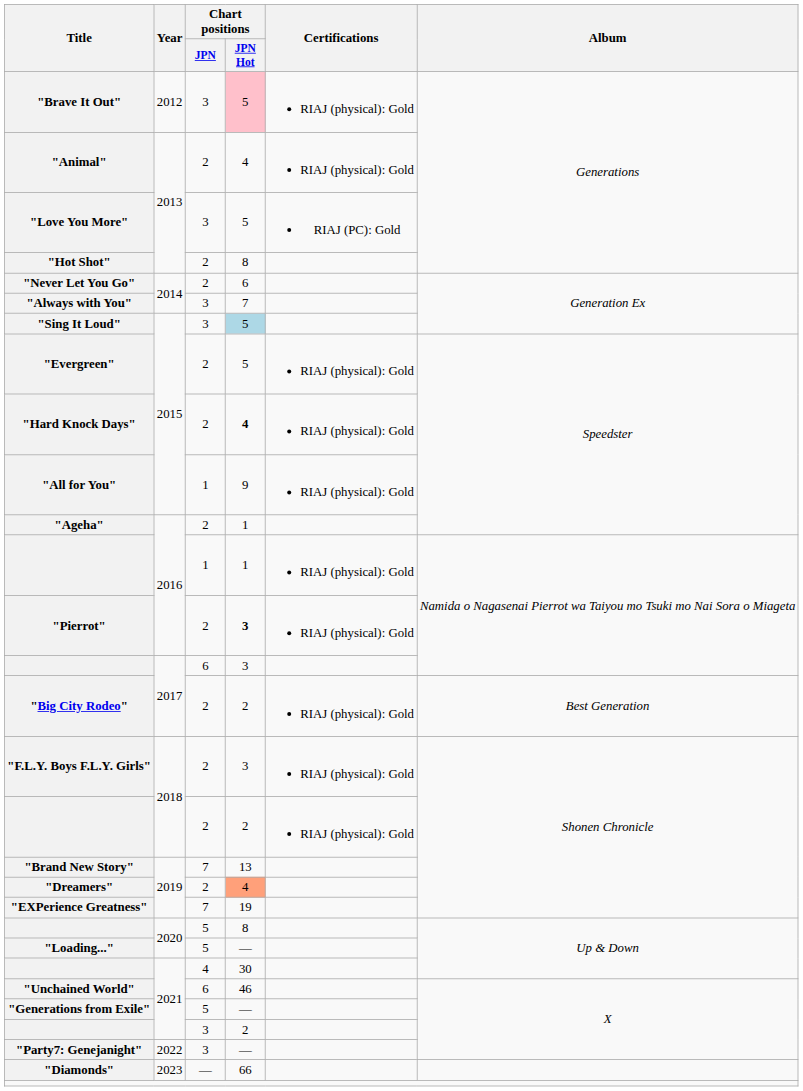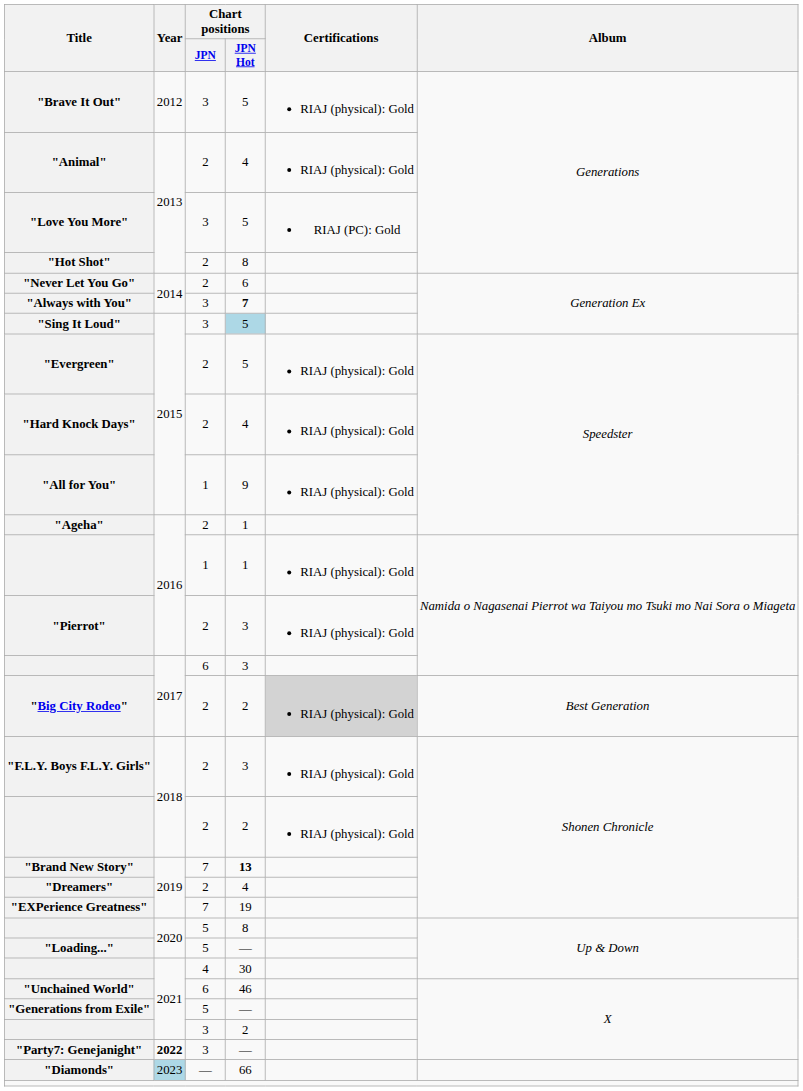(245, 101) pink background -> (245, 101) no background
(245, 303) normal -> (245, 303) bold
(245, 424) bold -> (245, 424) normal
(245, 625) bold -> (245, 625) normal
(341, 713) no background -> (341, 713) lightgrey background
(245, 867) normal -> (245, 867) bold
(245, 887) lightsalmon background -> (245, 887) no background
(170, 1049) normal -> (170, 1049) bold
(170, 1070) no background -> (170, 1070) lightblue background
